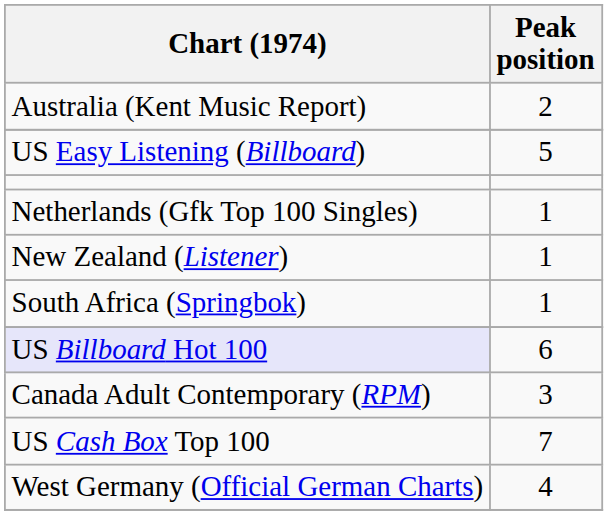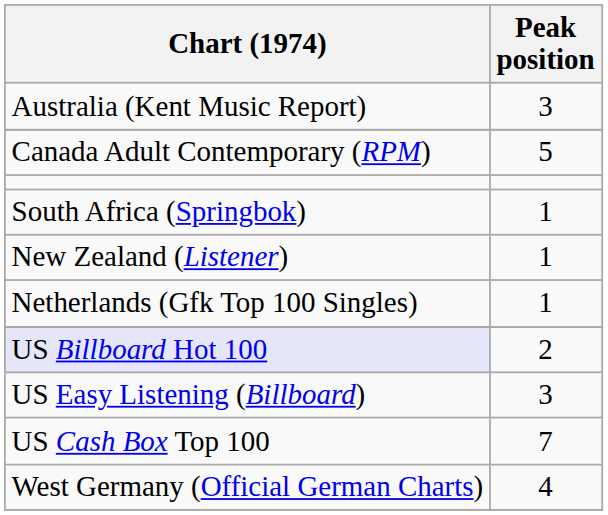(546, 105) 2 -> (546, 105) 3
(188, 151) US Easy Listening (Billboard) -> (221, 151) Canada Adult Contemporary (RPM)
(215, 211) Netherlands (Gfk Top 100 Singles) -> (159, 211) South Africa (Springbok)
(159, 303) South Africa (Springbok) -> (215, 303) Netherlands (Gfk Top 100 Singles)
(546, 348) 6 -> (546, 348) 2
(221, 394) Canada Adult Contemporary (RPM) -> (188, 394) US Easy Listening (Billboard)
